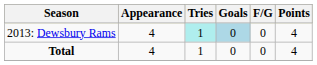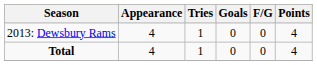(200, 32) paleturquoise background -> (200, 32) no background
(233, 32) lightblue background -> (233, 32) no background
